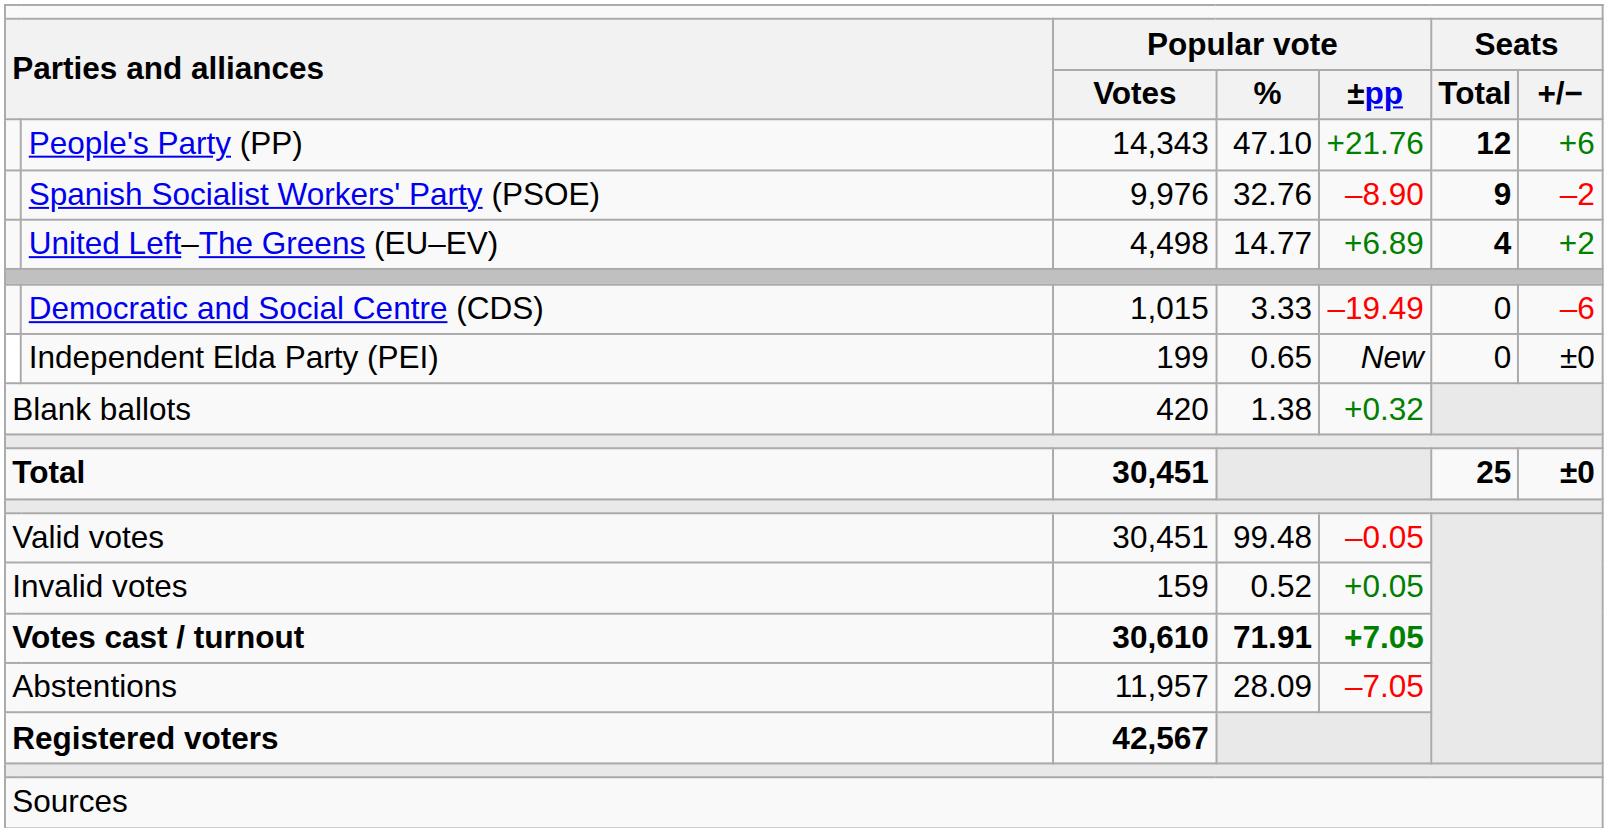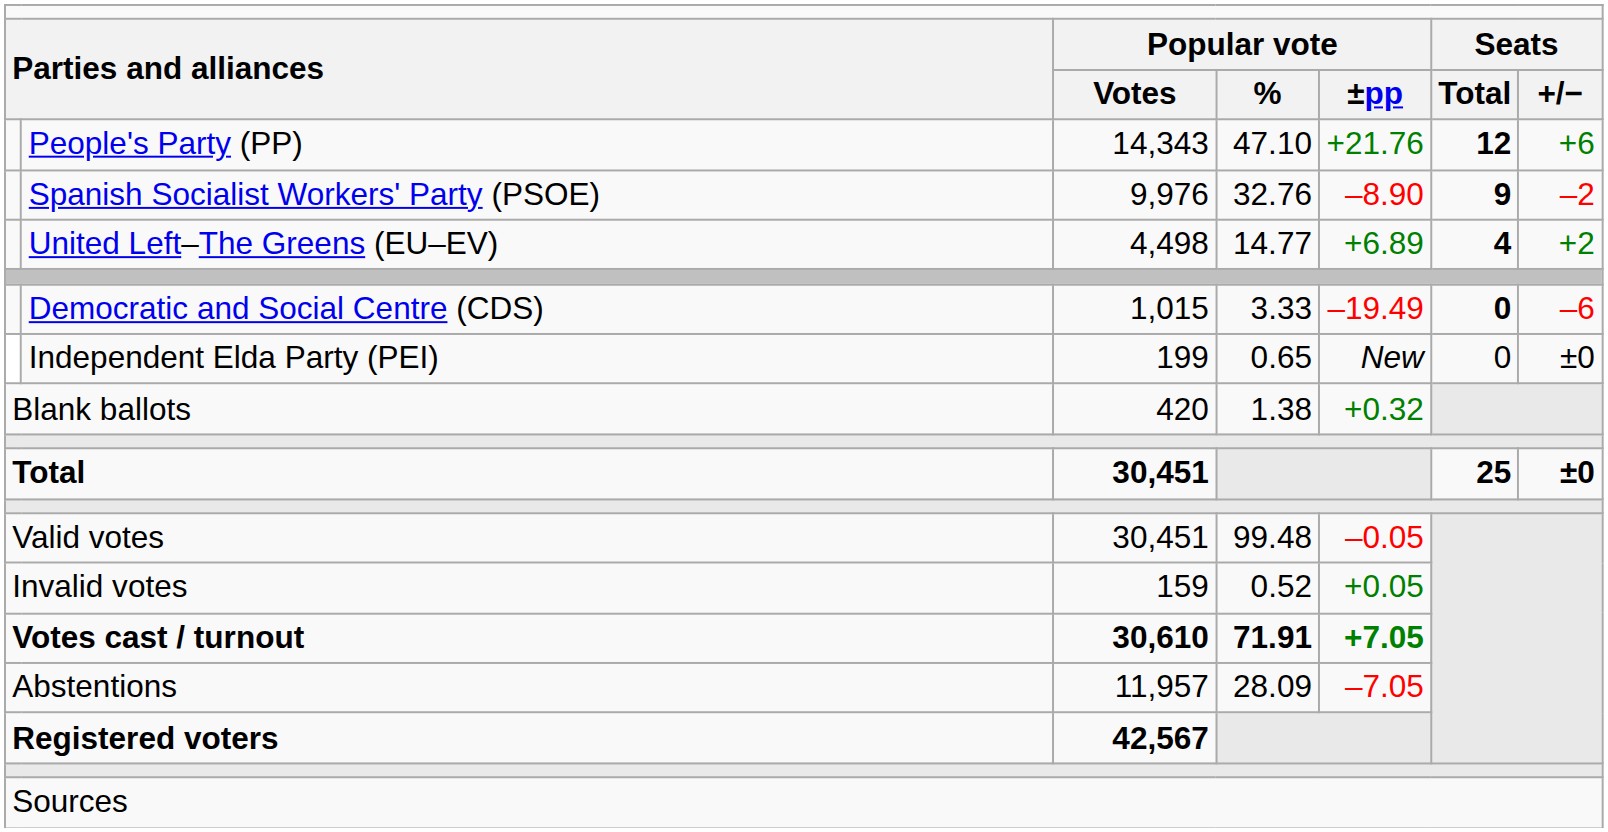(1502, 308) normal -> (1502, 308) bold
